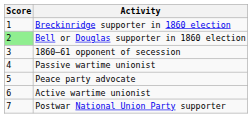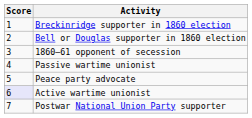(9, 38) lightgreen background -> (9, 38) no background
(9, 92) no background -> (9, 92) lavender background
